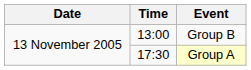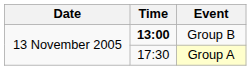(153, 34) normal -> (153, 34) bold
